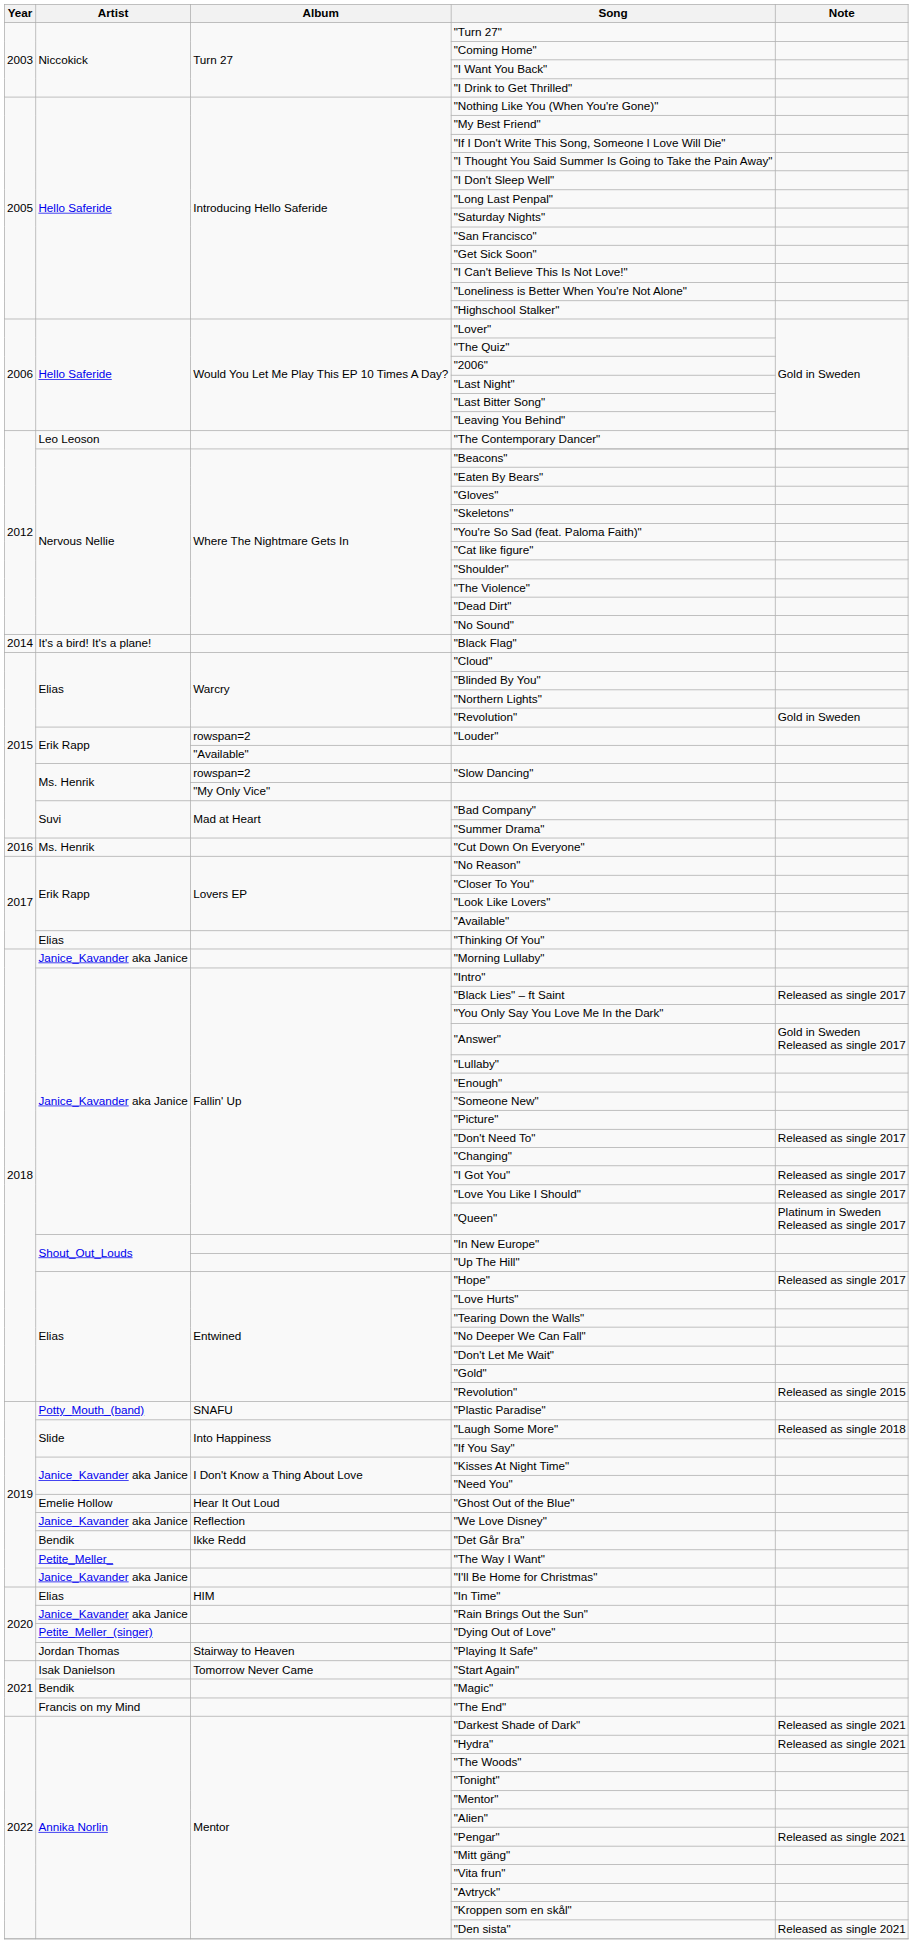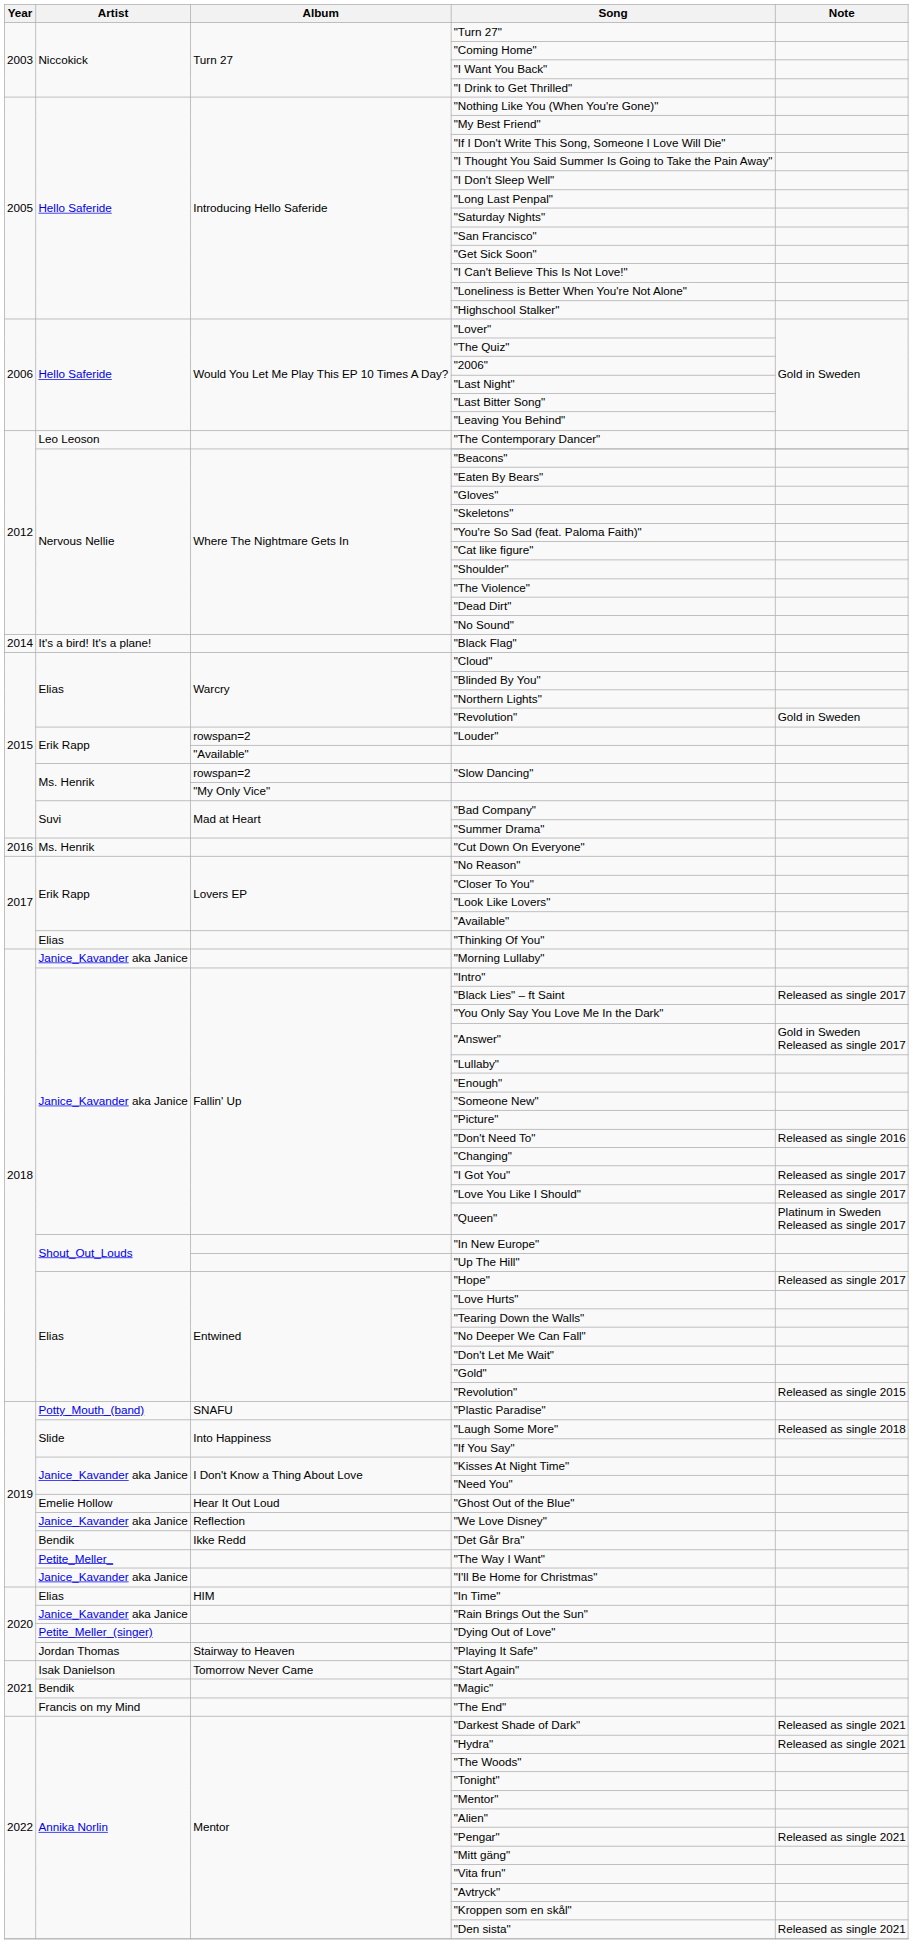(842, 1138) Released as single 2017 -> (842, 1138) Released as single 2016
